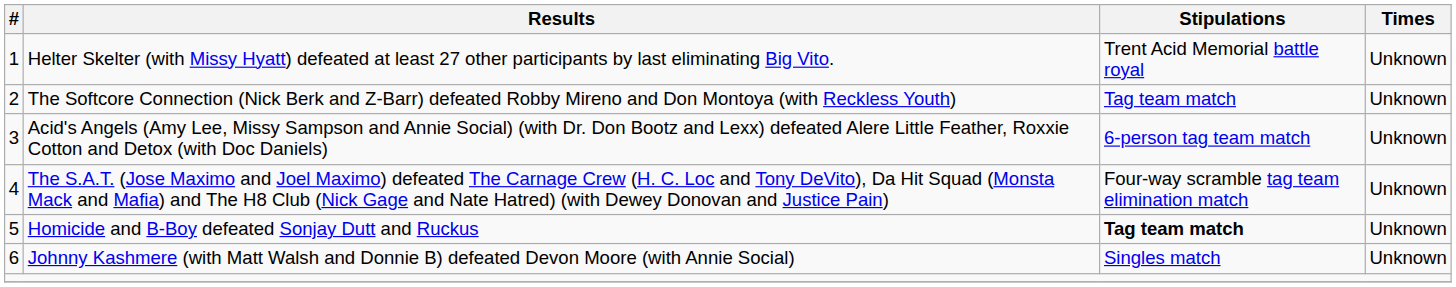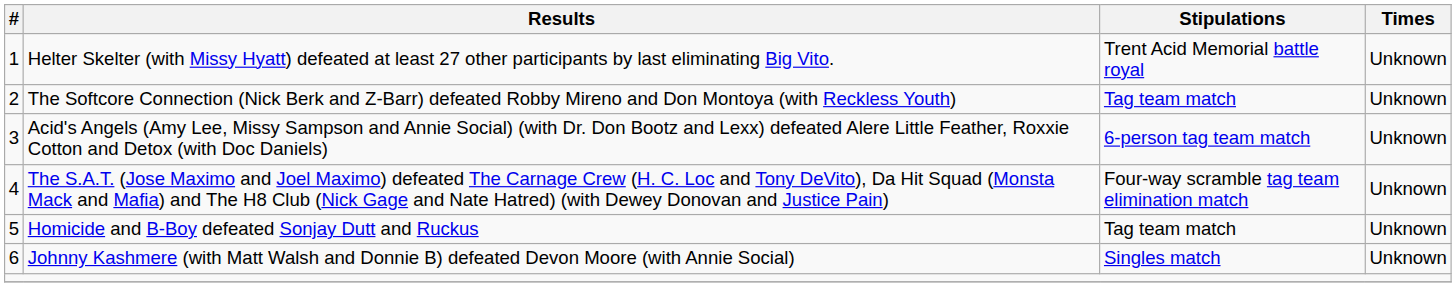(1174, 229) bold -> (1170, 229) normal
